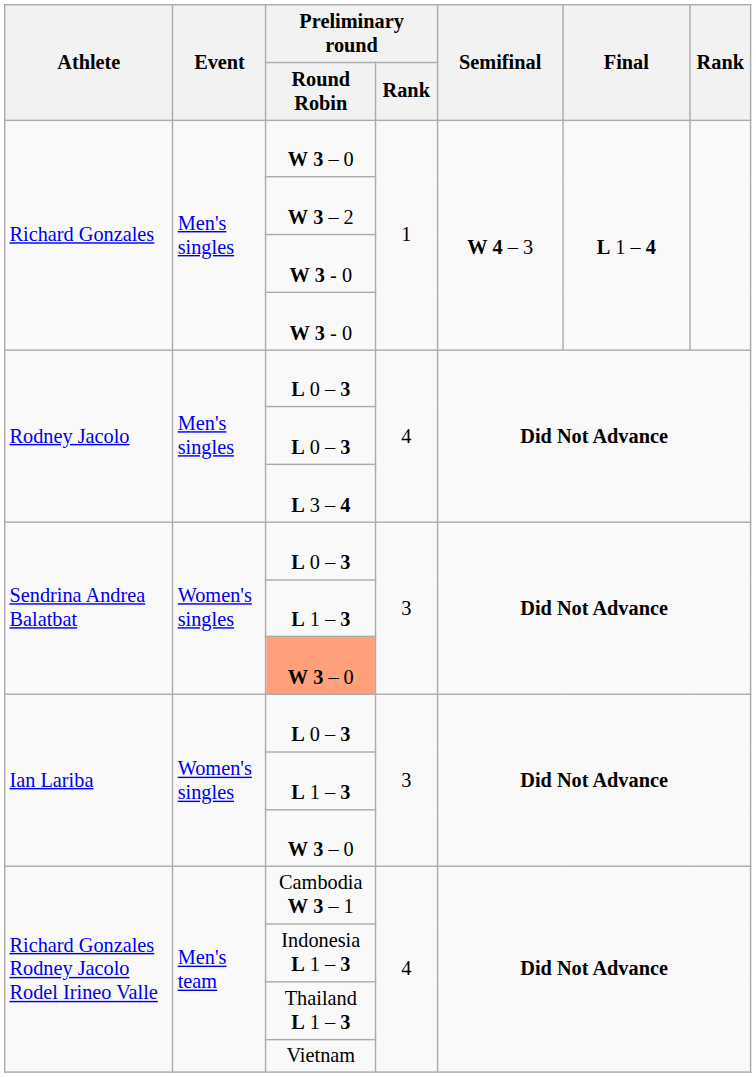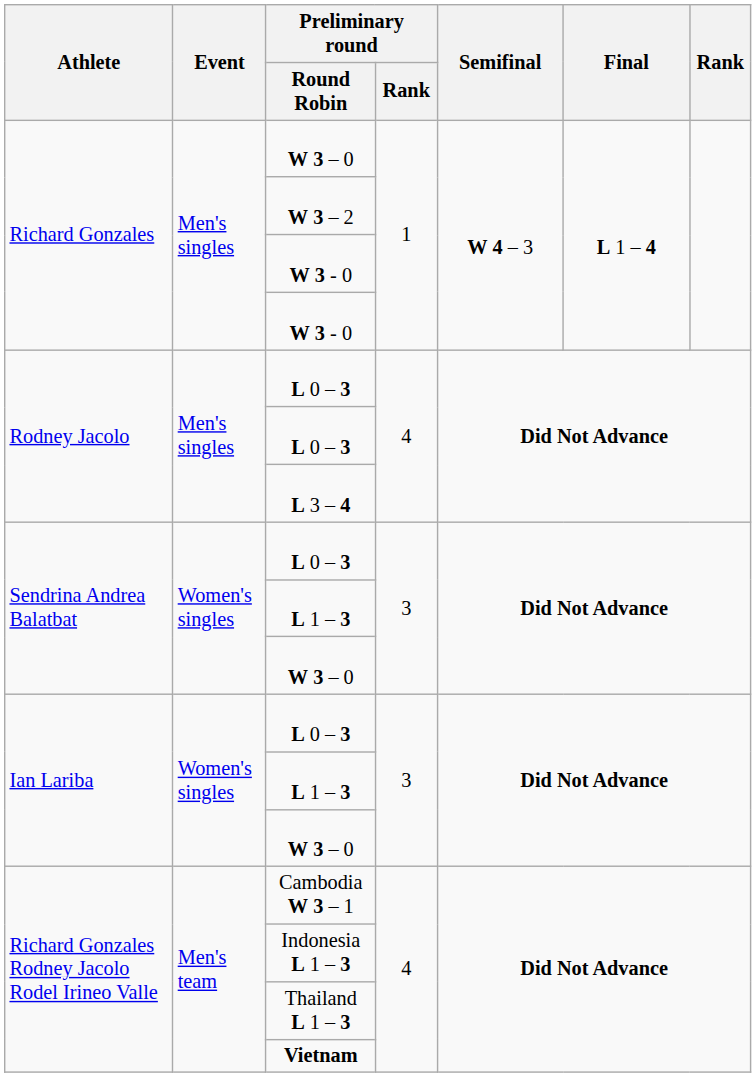(321, 677) lightsalmon background -> (321, 677) no background
(321, 1055) normal -> (321, 1055) bold
